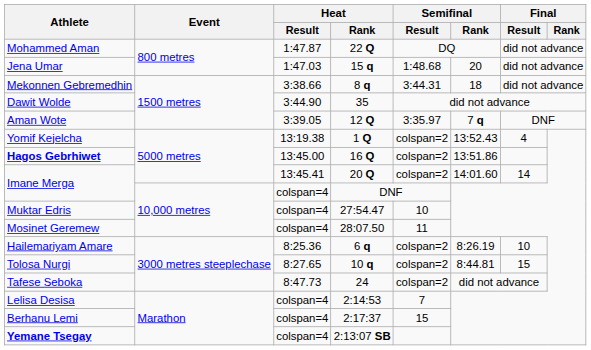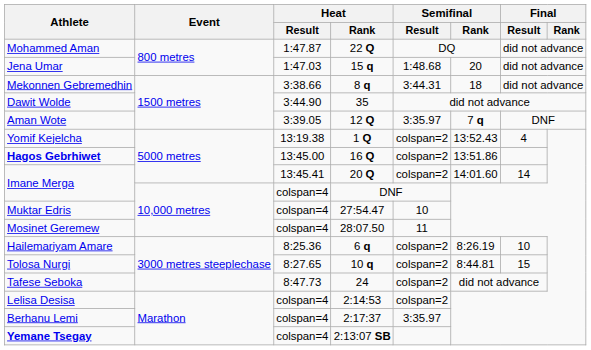(422, 300) 7 -> (422, 300) colspan=2
(422, 318) 15 -> (422, 318) 3:35.97
